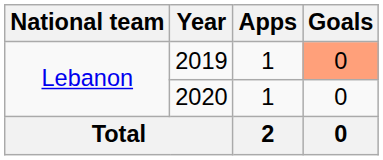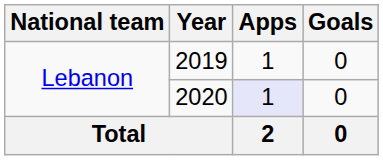(341, 60) lightsalmon background -> (341, 60) no background
(268, 97) no background -> (268, 97) lavender background
